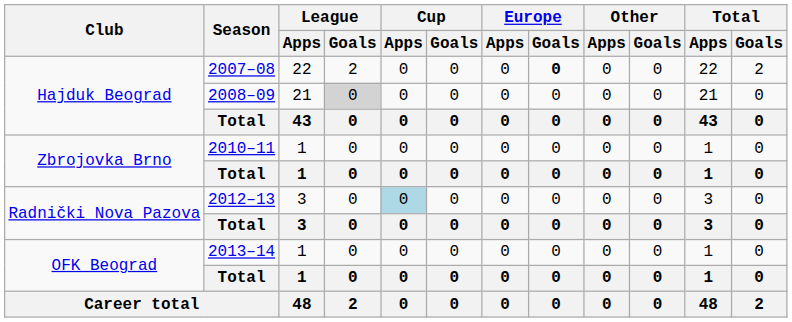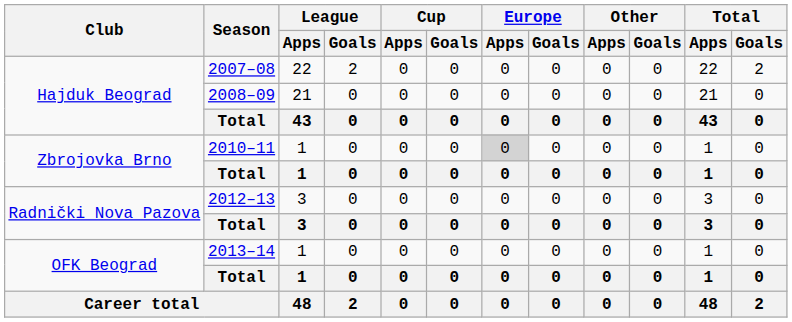(556, 70) bold -> (556, 70) normal
(353, 96) lightgrey background -> (353, 96) no background
(505, 148) no background -> (505, 148) lightgrey background
(404, 200) lightblue background -> (404, 200) no background
